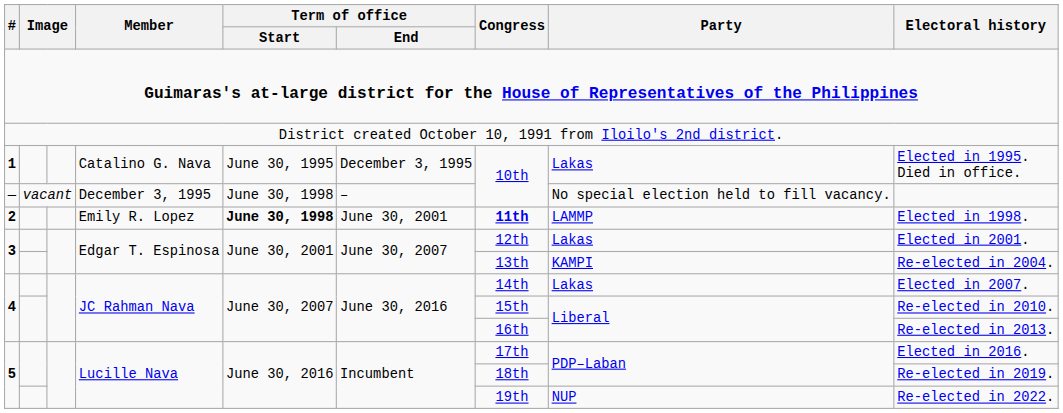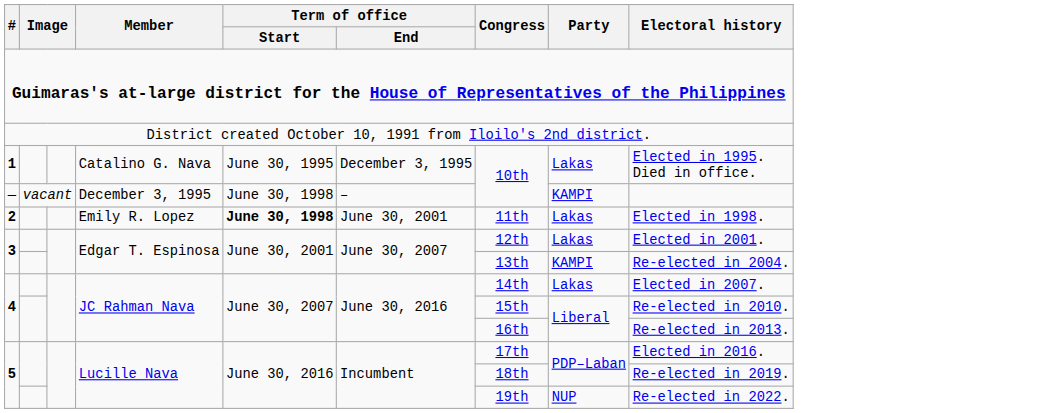(721, 195) No special election held to fill vacancy. -> (572, 195) KAMPI
(512, 218) bold -> (512, 218) normal
(572, 218) LAMMP -> (572, 218) Lakas
